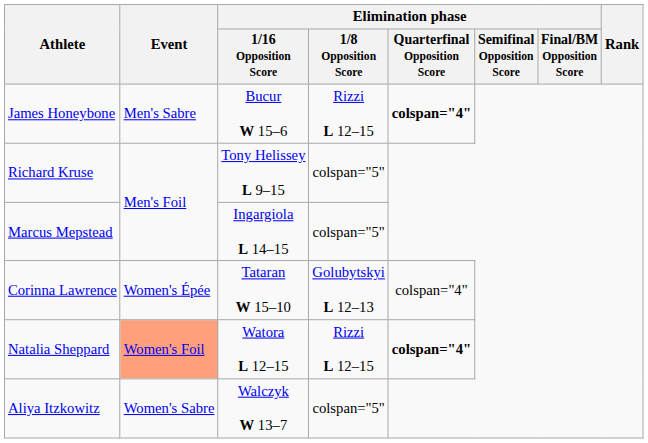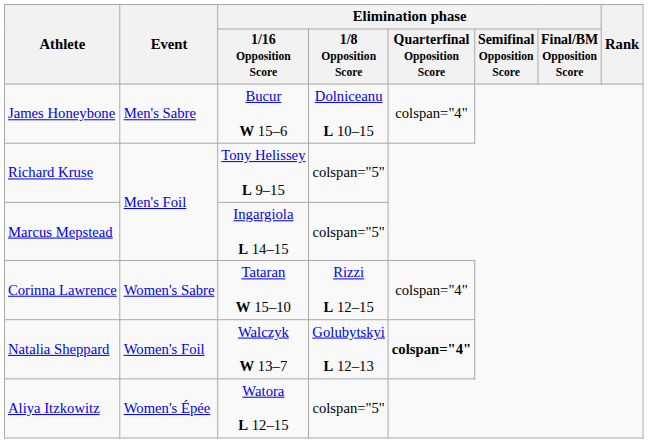(349, 114) Rizzi L 12–15 -> (349, 114) Dolniceanu L 10–15
(431, 114) bold -> (431, 114) normal
(167, 290) Women's Épée -> (169, 290) Women's Sabre
(349, 290) Golubytskyi L 12–13 -> (349, 290) Rizzi L 12–15
(164, 349) lightsalmon background -> (164, 349) no background
(263, 349) Watora L 12–15 -> (263, 349) Walczyk W 13–7
(349, 349) Rizzi L 12–15 -> (349, 349) Golubytskyi L 12–13
(169, 408) Women's Sabre -> (167, 408) Women's Épée
(263, 408) Walczyk W 13–7 -> (263, 408) Watora L 12–15
